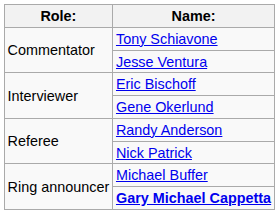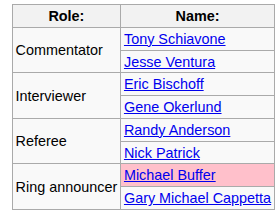(162, 175) no background -> (170, 175) pink background
(194, 198) bold -> (198, 198) normal
